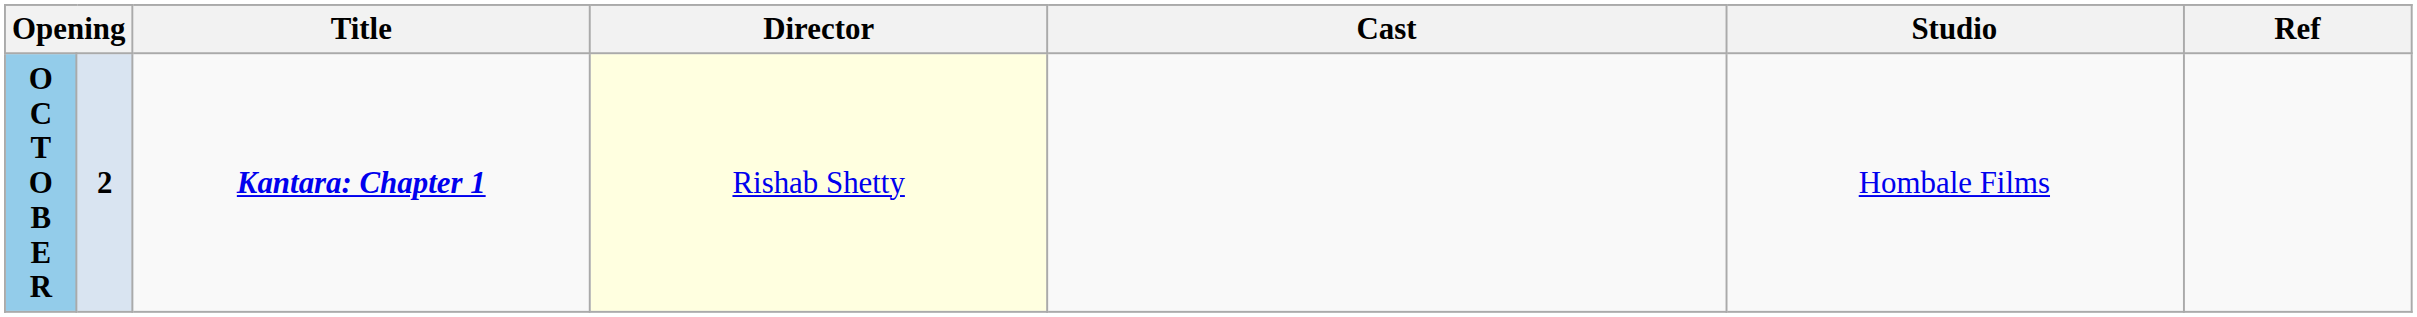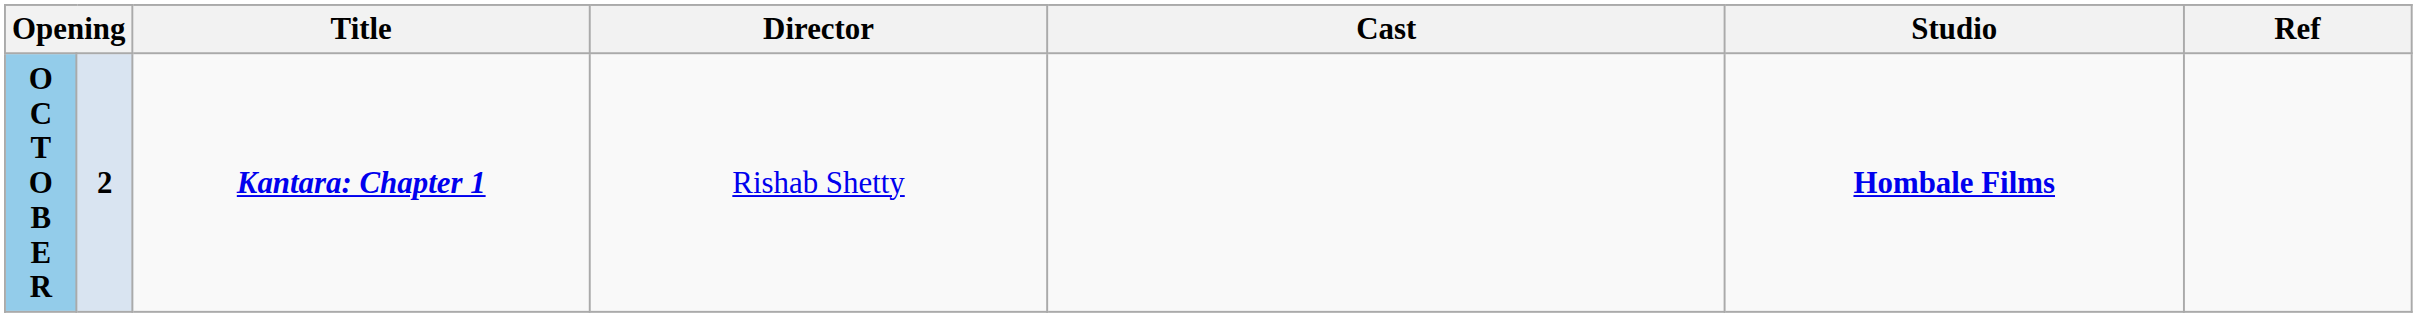(819, 182) lightyellow background -> (819, 182) no background
(1954, 182) normal -> (1954, 182) bold
